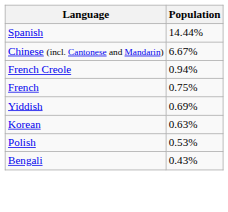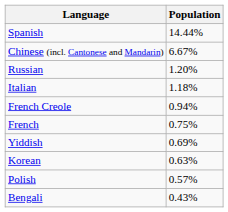+ row: (26, 69)
+ row: (22, 87)
(183, 142) 0.53% -> (183, 179) 0.57%
